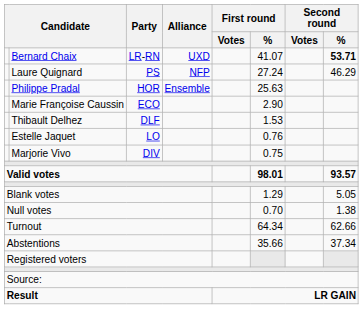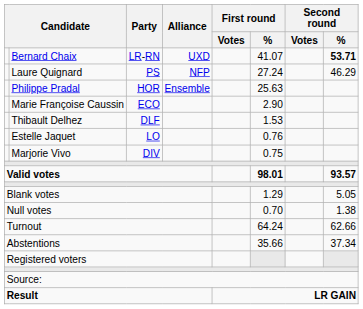(270, 227) 64.34 -> (270, 227) 64.24
